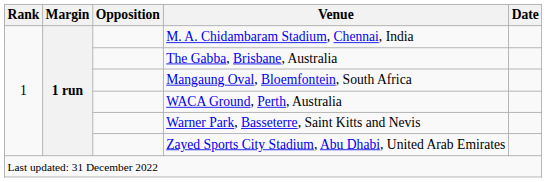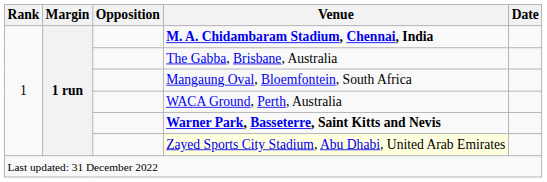(290, 36) normal -> (300, 36) bold
(293, 123) normal -> (303, 123) bold
(336, 144) no background -> (336, 144) lightyellow background
